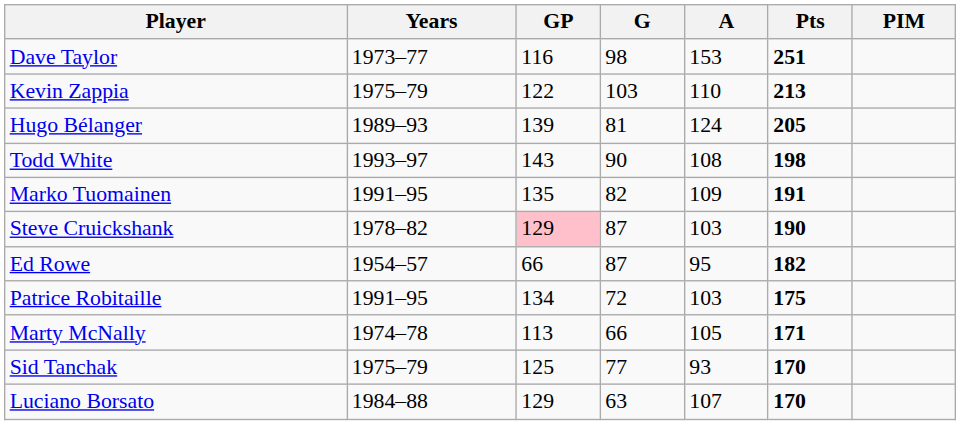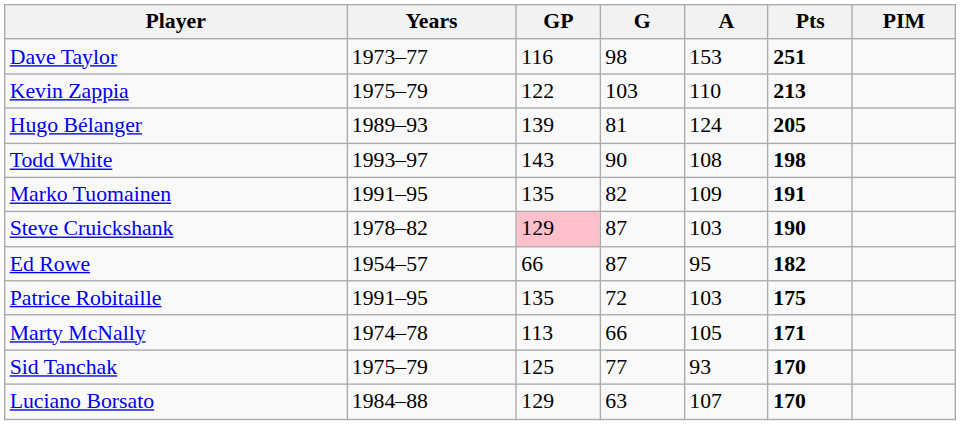(538, 297) 134 -> (538, 297) 135
